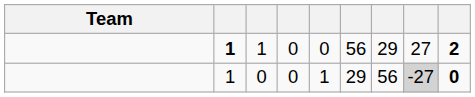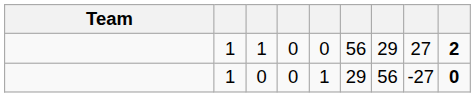(230, 48) bold -> (230, 48) normal
(421, 77) lightgrey background -> (421, 77) no background
